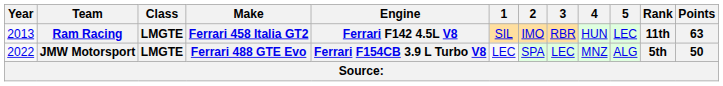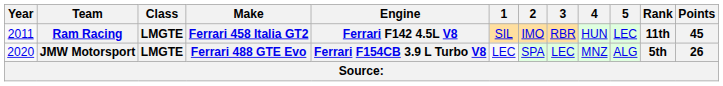(21, 33) 2013 -> (21, 33) 2011
(697, 33) 63 -> (697, 33) 45
(21, 53) 2022 -> (21, 53) 2020
(697, 53) 50 -> (697, 53) 26
